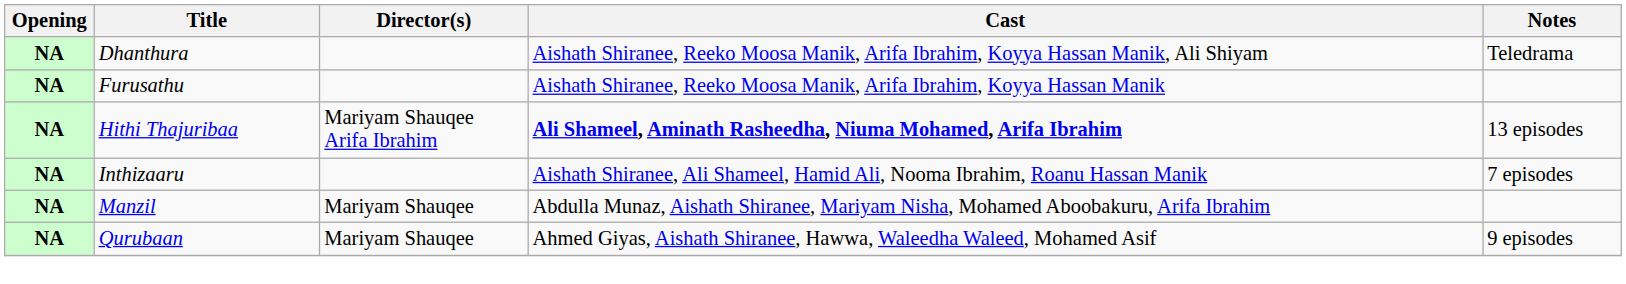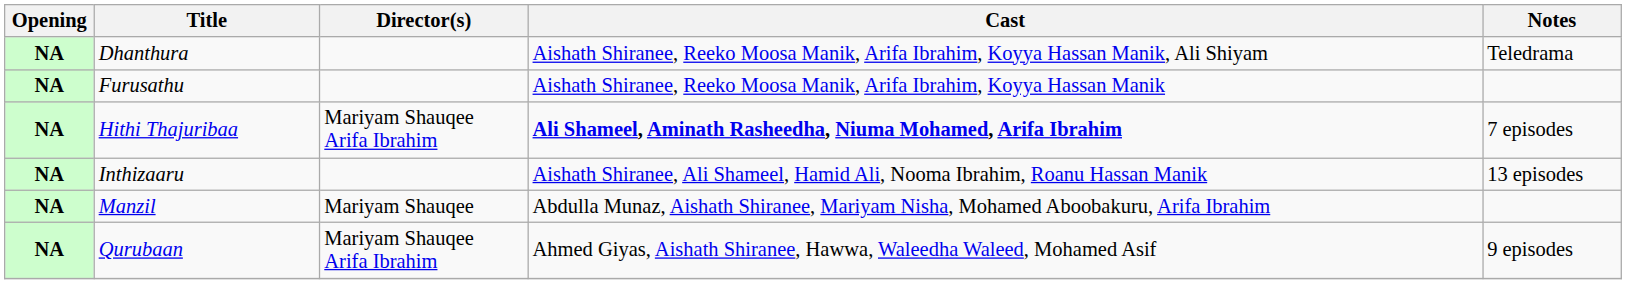(1535, 129) 13 episodes -> (1530, 129) 7 episodes
(1530, 173) 7 episodes -> (1535, 173) 13 episodes
(399, 238) Mariyam Shauqee -> (399, 250) Mariyam Shauqee Arifa Ibrahim
